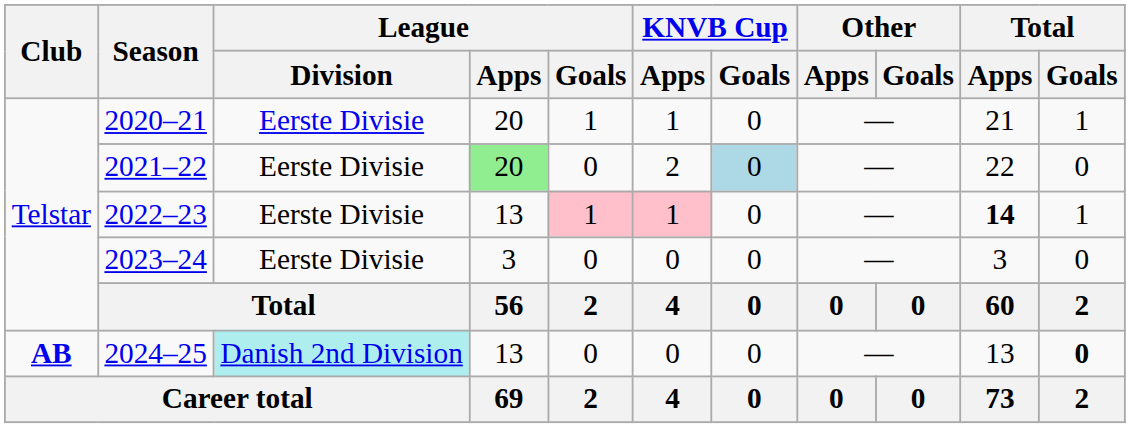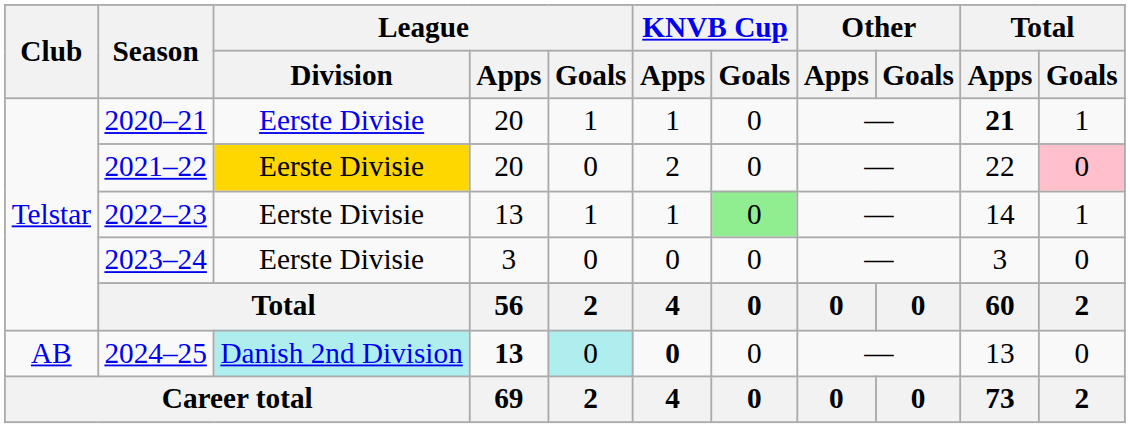(1000, 120) normal -> (1000, 120) bold
(342, 167) no background -> (342, 167) gold background
(509, 167) lightgreen background -> (509, 167) no background
(754, 167) lightblue background -> (754, 167) no background
(1082, 167) no background -> (1082, 167) pink background
(591, 213) pink background -> (591, 213) no background
(673, 213) pink background -> (673, 213) no background
(754, 213) no background -> (754, 213) lightgreen background
(1000, 213) bold -> (1000, 213) normal
(51, 352) bold -> (51, 352) normal
(509, 352) normal -> (509, 352) bold
(591, 352) no background -> (591, 352) paleturquoise background
(673, 352) normal -> (673, 352) bold
(1082, 352) bold -> (1082, 352) normal
